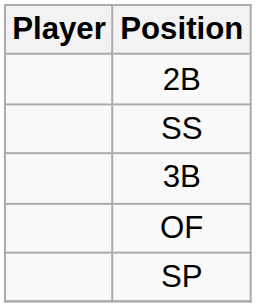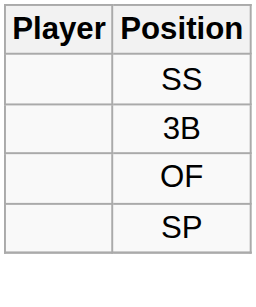- row: (182, 78)
